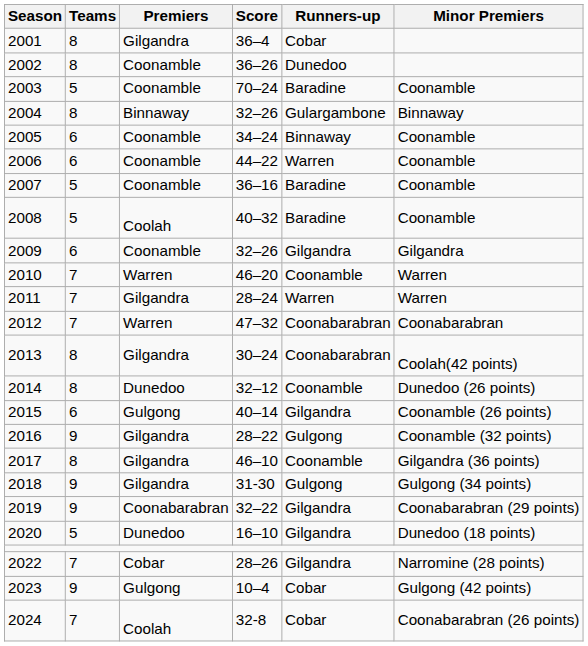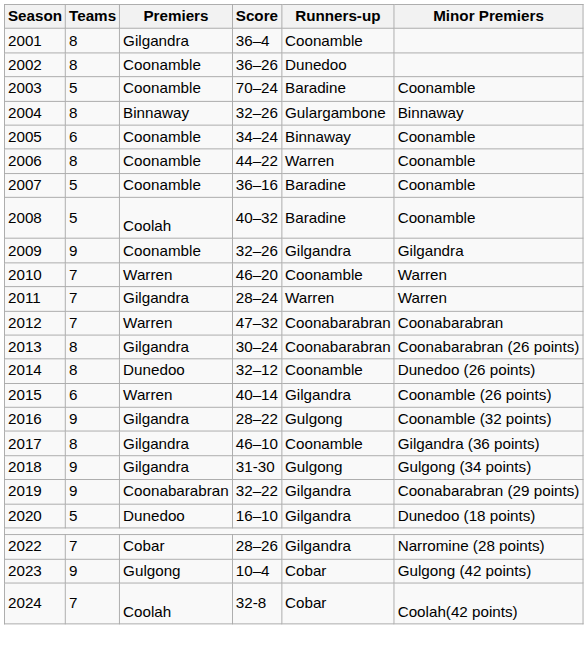(306, 40) Cobar -> (324, 40) Coonamble
(73, 161) 6 -> (73, 161) 8
(73, 250) 6 -> (73, 250) 9
(458, 364) Coolah(42 points) -> (489, 347) Coonabarabran (26 points)
(152, 412) Gulgong -> (148, 395) Warren
(489, 620) Coonabarabran (26 points) -> (458, 612) Coolah(42 points)
